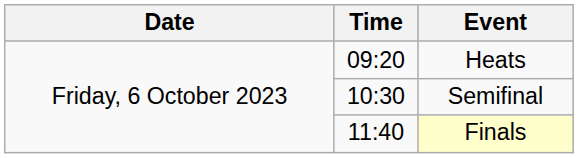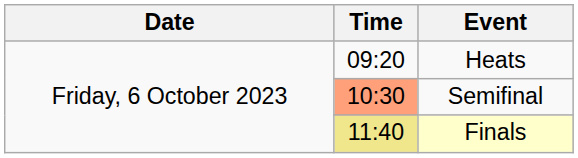(376, 96) no background -> (376, 96) lightsalmon background
(376, 133) no background -> (376, 133) khaki background
